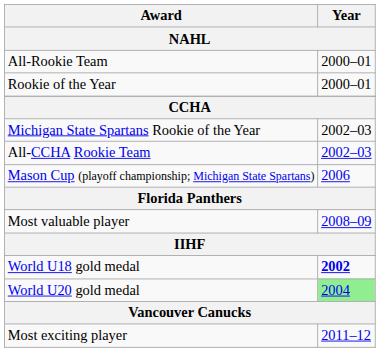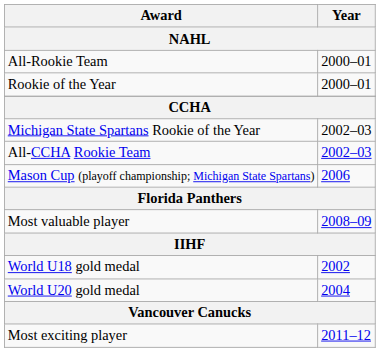(336, 267) bold -> (336, 267) normal
(336, 289) lightgreen background -> (336, 289) no background
